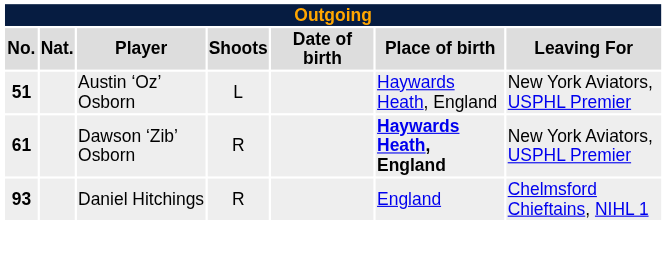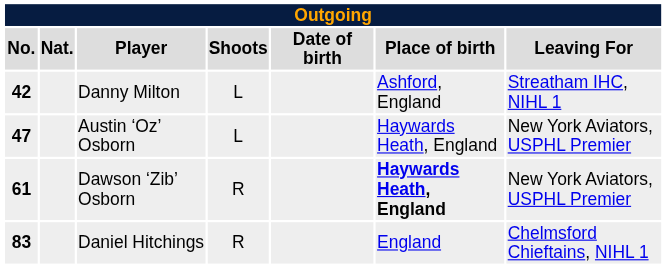+ row: (129, 92)
(21, 92) 51 -> (21, 136) 47
(21, 199) 93 -> (21, 242) 83
